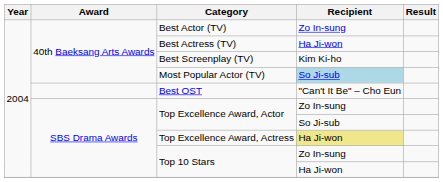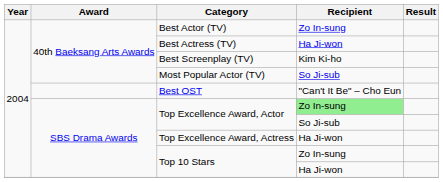(319, 75) lightblue background -> (319, 75) no background
(322, 106) no background -> (322, 106) lightgreen background
(320, 138) khaki background -> (320, 138) no background
